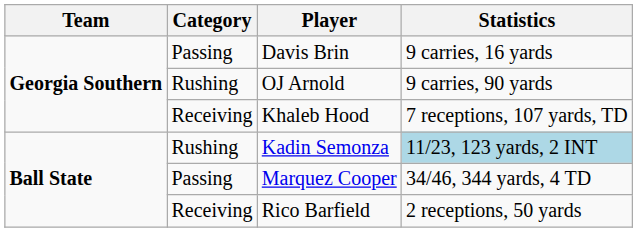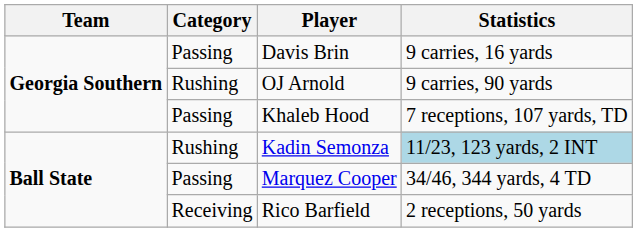(212, 115) Receiving -> (202, 115) Passing
